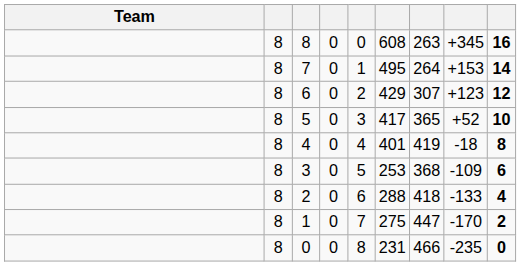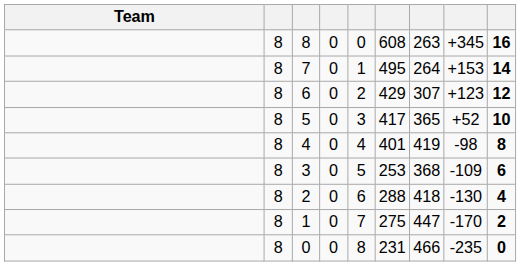(466, 145) -18 -> (466, 145) -98
(466, 196) -133 -> (466, 196) -130
